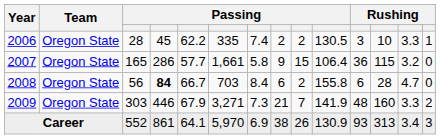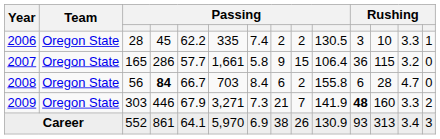(360, 102) normal -> (360, 102) bold
